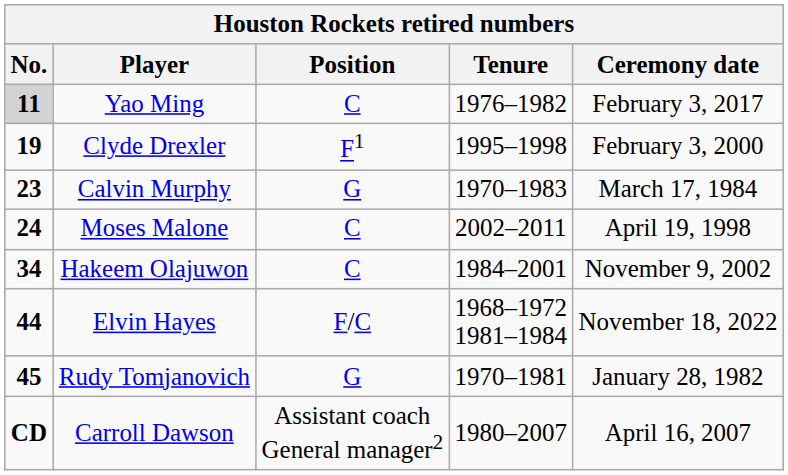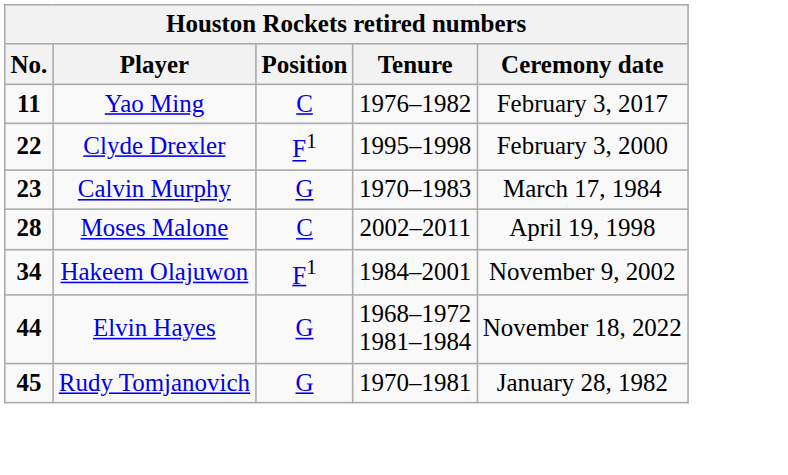(29, 103) lightgrey background -> (29, 103) no background
(29, 146) 19 -> (29, 146) 22
(29, 228) 24 -> (29, 228) 28
(352, 268) C -> (305, 271) F1
(352, 322) F/C -> (305, 328) G
- row: (154, 432)
